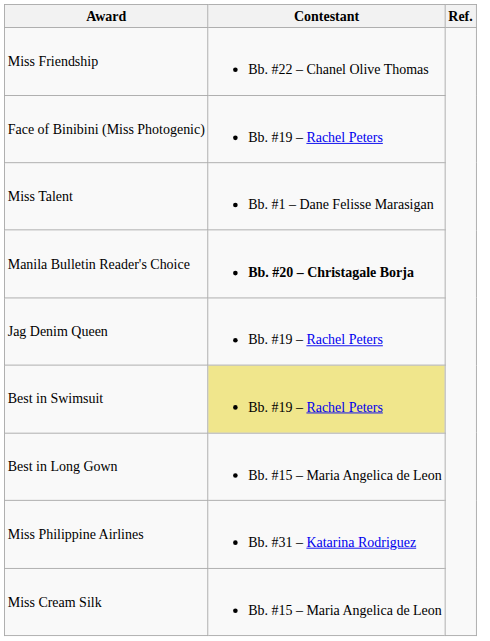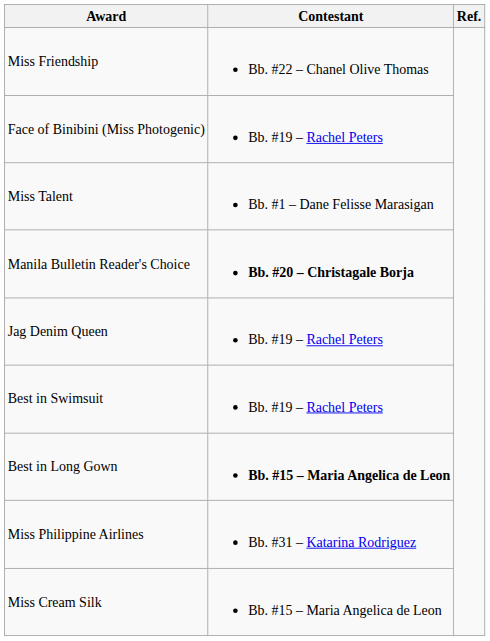(327, 408) khaki background -> (331, 408) no background
(327, 475) normal -> (331, 475) bold
